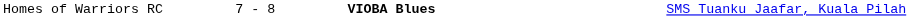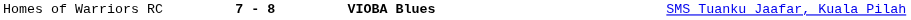(255, 10) normal -> (255, 10) bold
